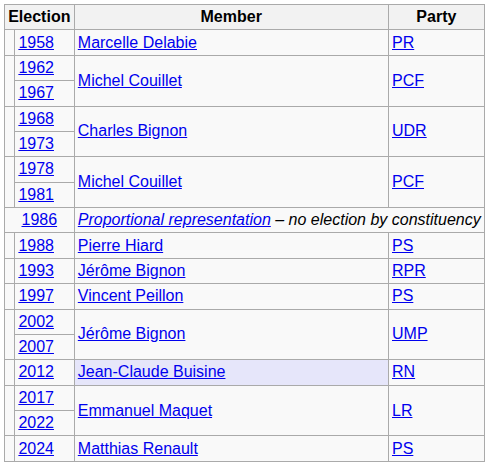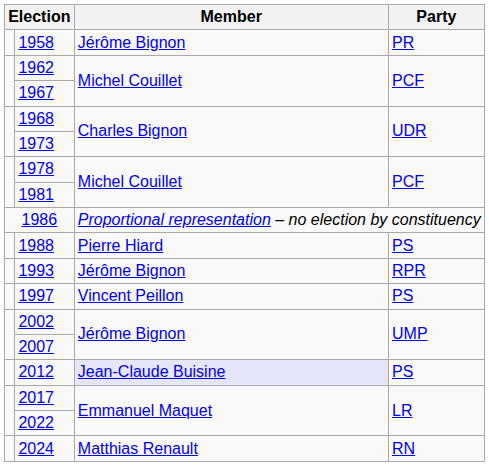(137, 42) Marcelle Delabie -> (132, 42) Jérôme Bignon
(404, 372) RN -> (403, 372) PS
(403, 448) PS -> (404, 448) RN
